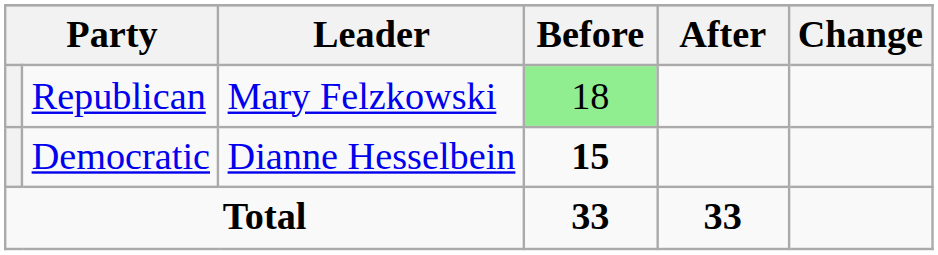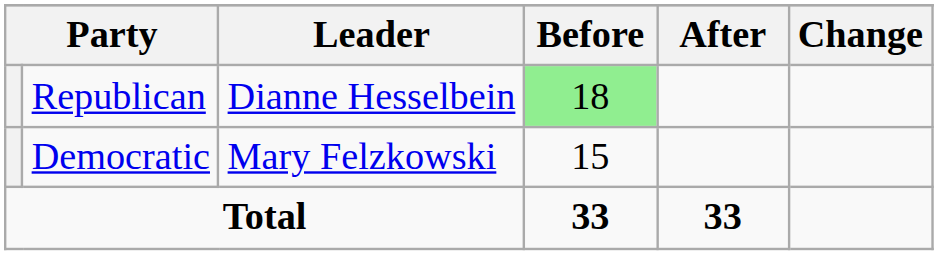(362, 95) Mary Felzkowski -> (371, 95) Dianne Hesselbein
(371, 156) Dianne Hesselbein -> (362, 156) Mary Felzkowski
(590, 156) bold -> (590, 156) normal
